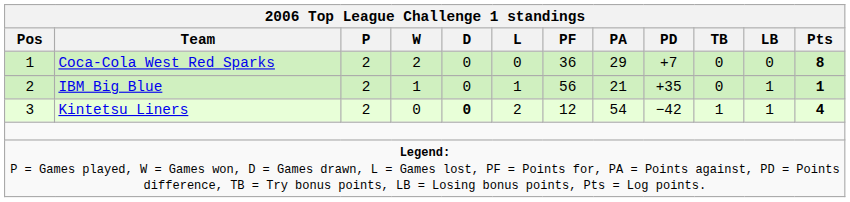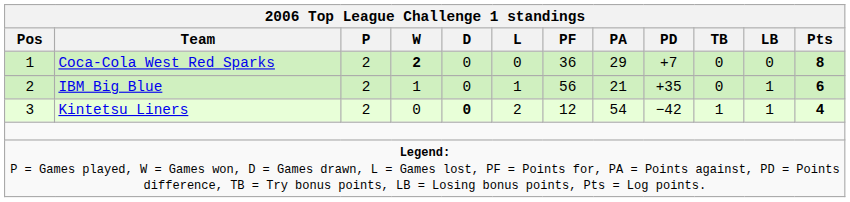(416, 63) normal -> (416, 63) bold
(820, 87) 1 -> (820, 87) 6
